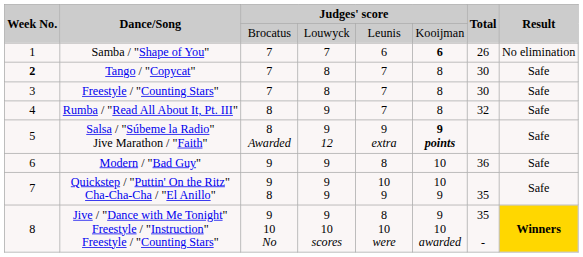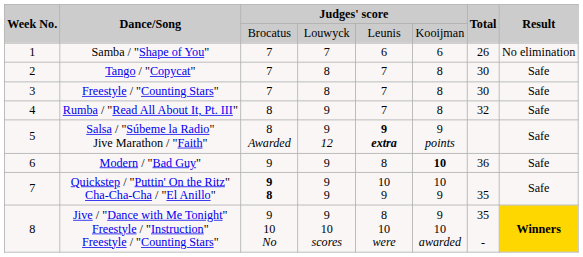(440, 52) bold -> (440, 52) normal
(32, 71) bold -> (32, 71) normal
(384, 136) normal -> (384, 136) bold
(440, 136) bold -> (440, 136) normal
(440, 162) normal -> (440, 162) bold
(269, 188) normal -> (269, 188) bold
